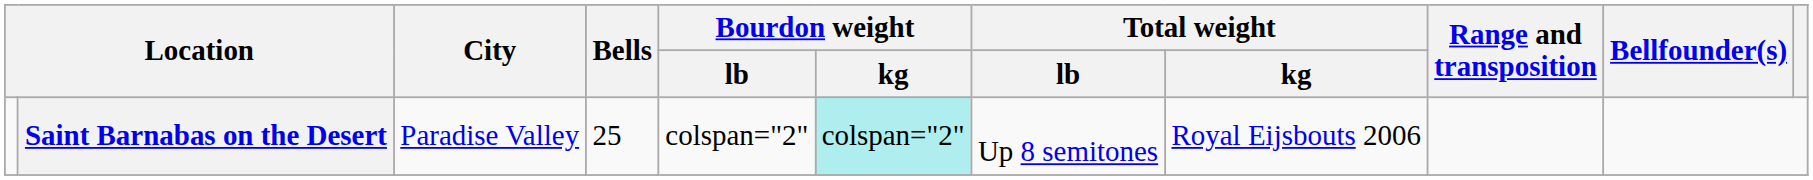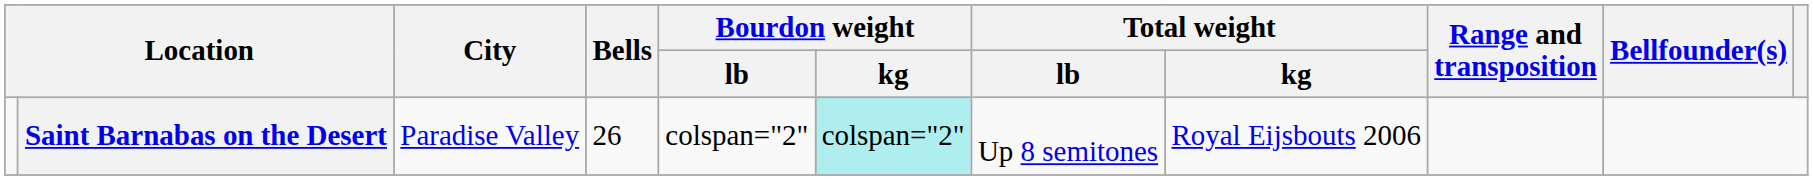(607, 135) 25 -> (607, 135) 26
